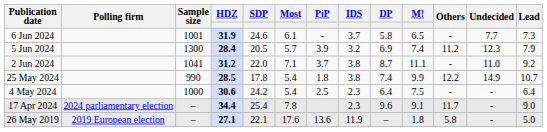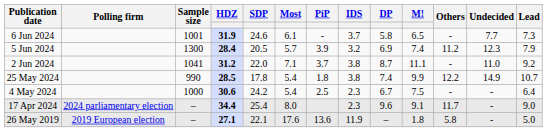(386, 92) 6.4 -> (386, 92) 6.7
(291, 106) 7.8 -> (291, 106) 8.0
